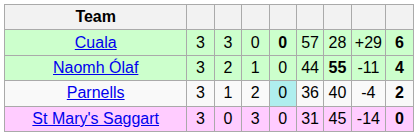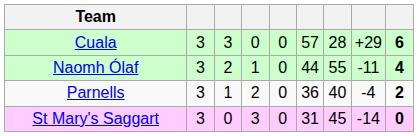(283, 42) bold -> (283, 42) normal
(337, 67) bold -> (337, 67) normal
(283, 93) paleturquoise background -> (283, 93) no background
